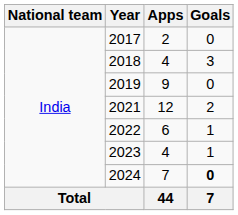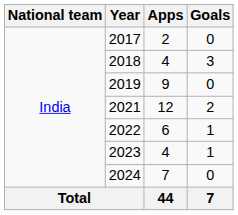(210, 175) bold -> (210, 175) normal
